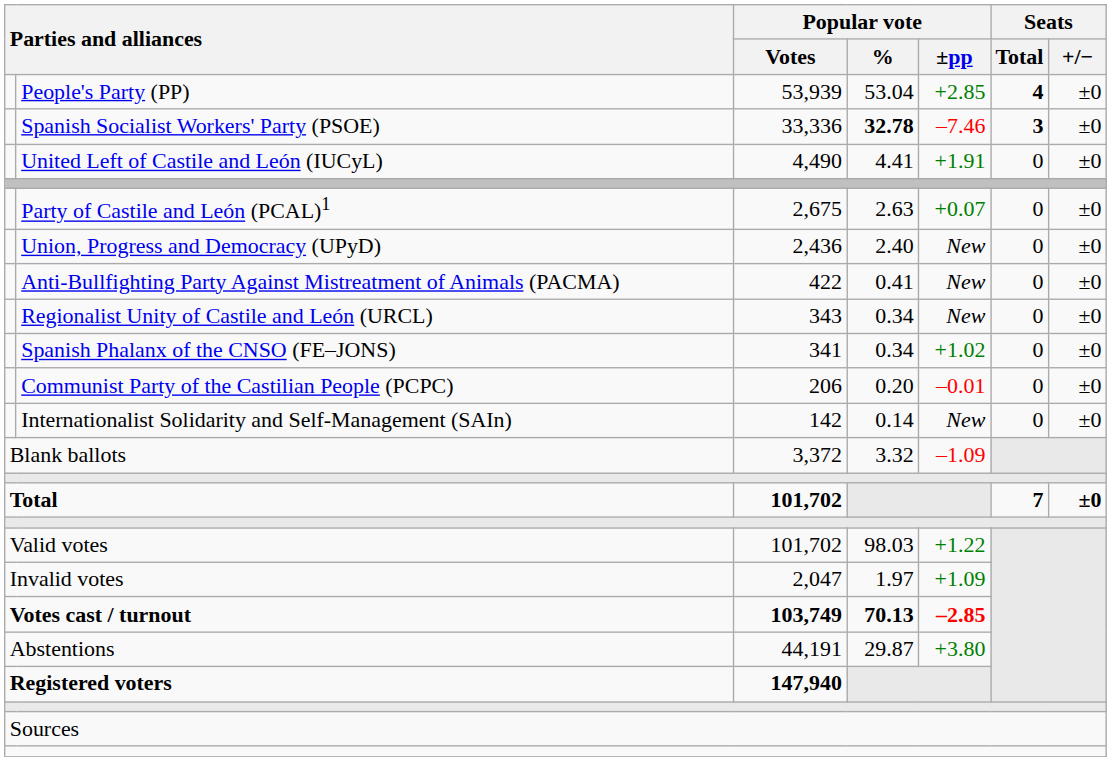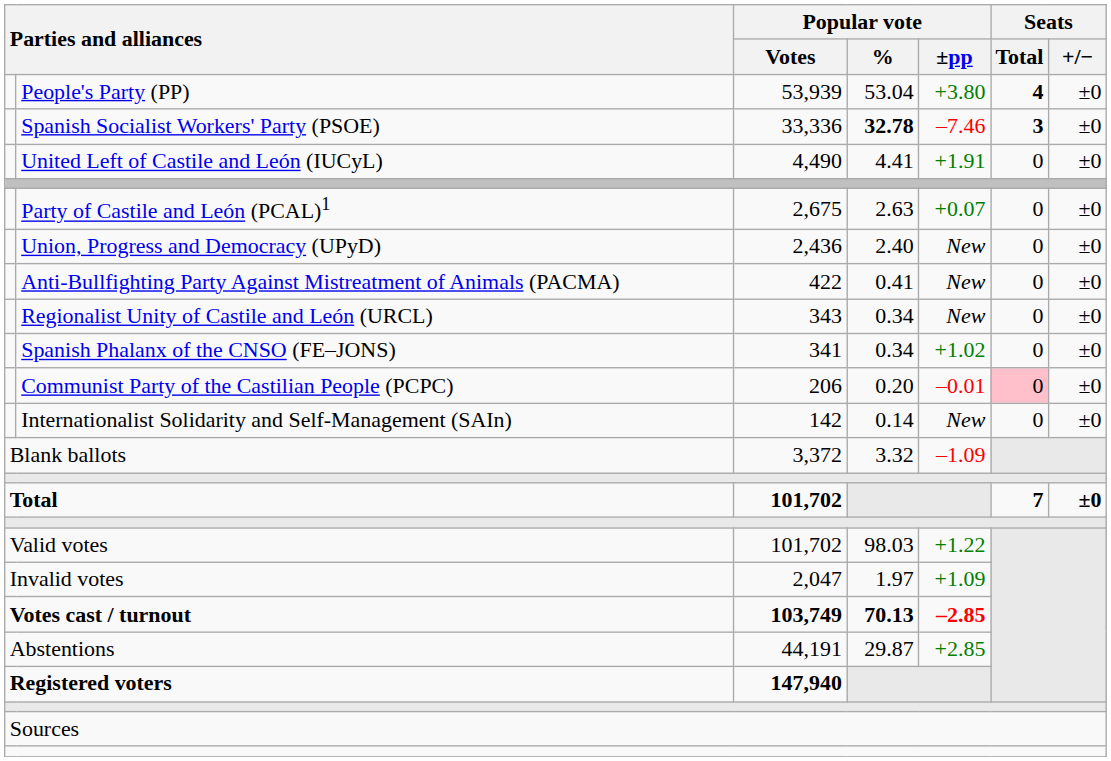(960, 91) +2.85 -> (960, 91) +3.80
(1038, 385) no background -> (1038, 385) pink background
(960, 649) +3.80 -> (960, 649) +2.85
